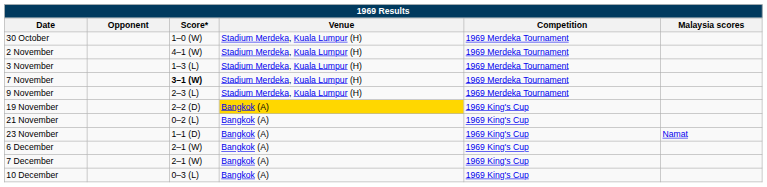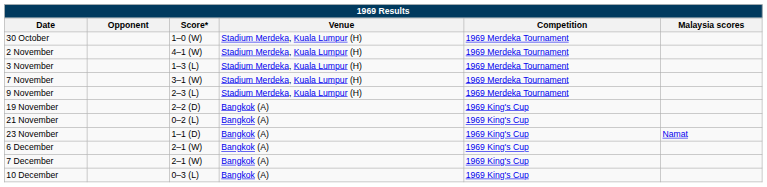(187, 80) bold -> (187, 80) normal
(245, 107) gold background -> (245, 107) no background
